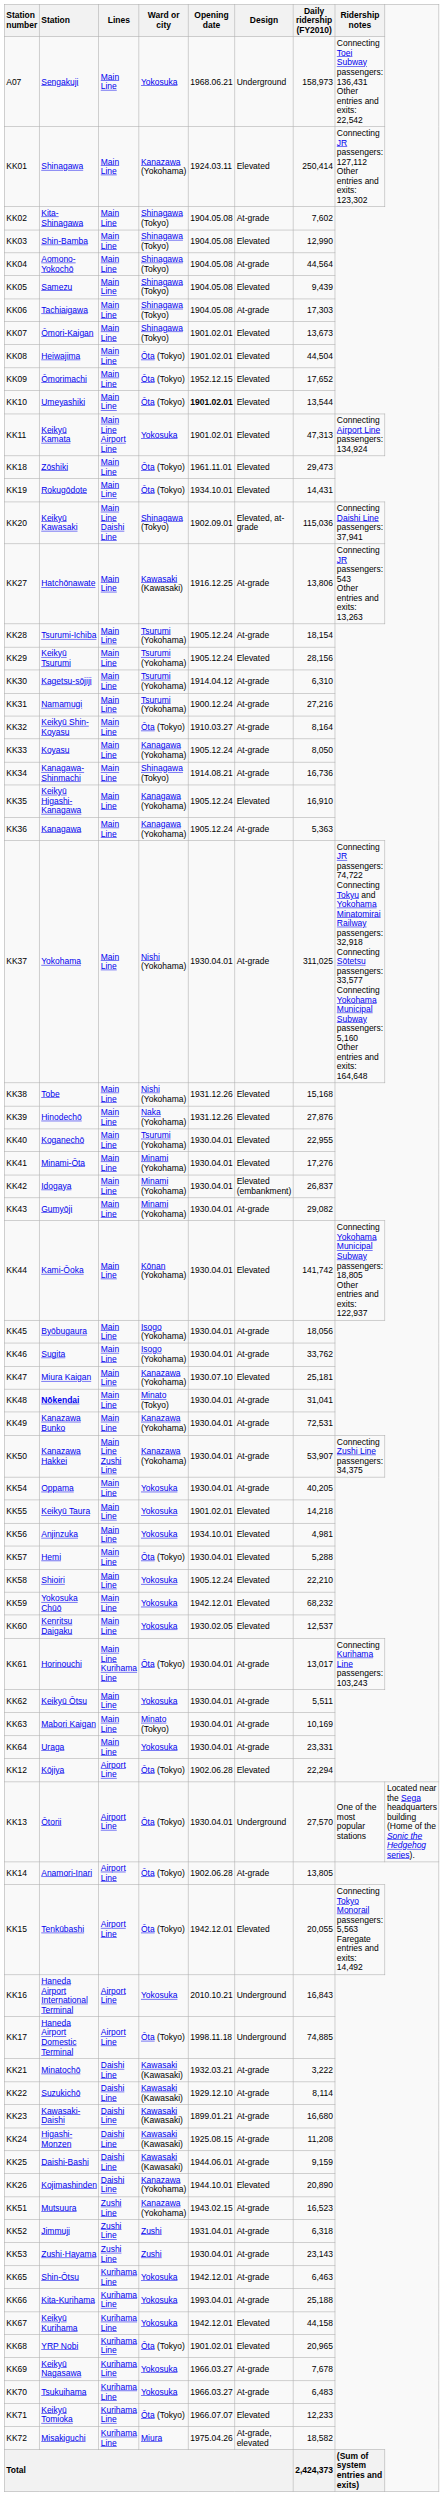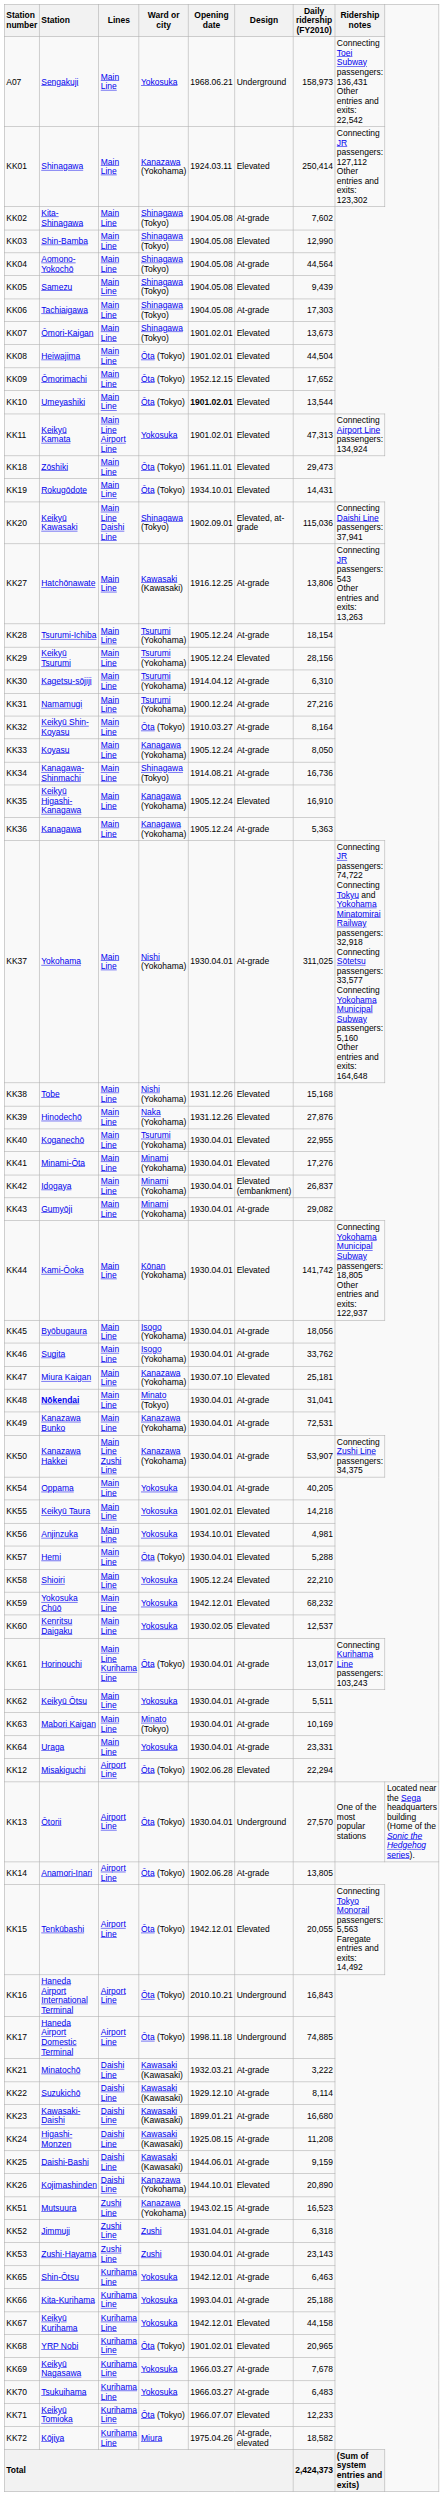(53, 1770) Kōjiya -> (63, 1770) Misakiguchi
(159, 1995) Yokosuka -> (163, 1995) Ōta (Tokyo)
(63, 2438) Misakiguchi -> (53, 2438) Kōjiya
